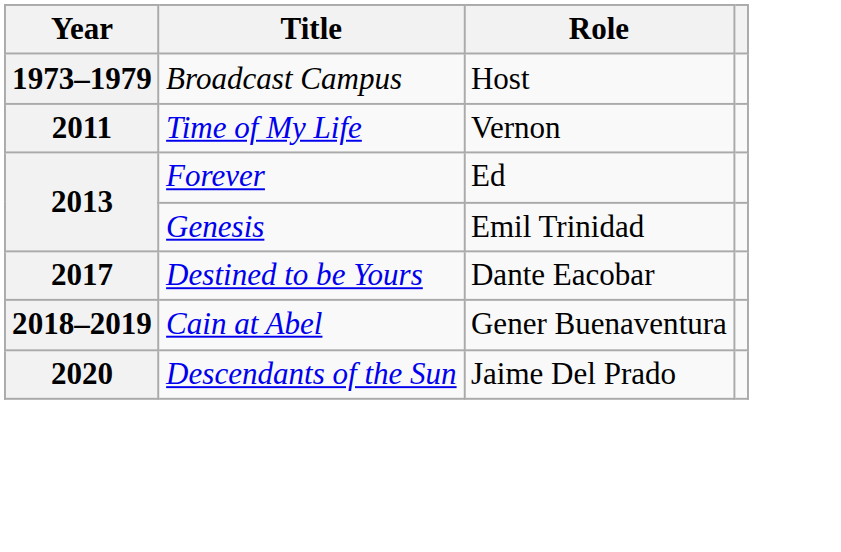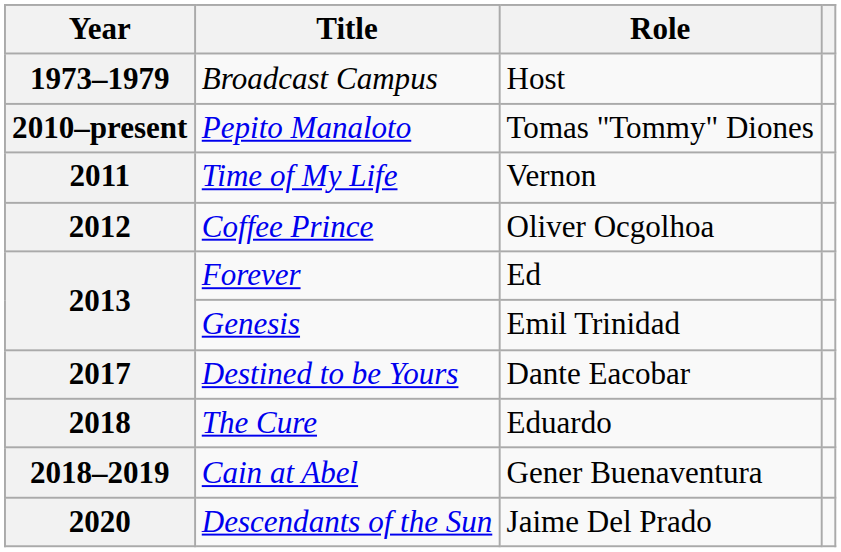+ row: (100, 127)
+ row: (100, 226)
+ row: (100, 422)
